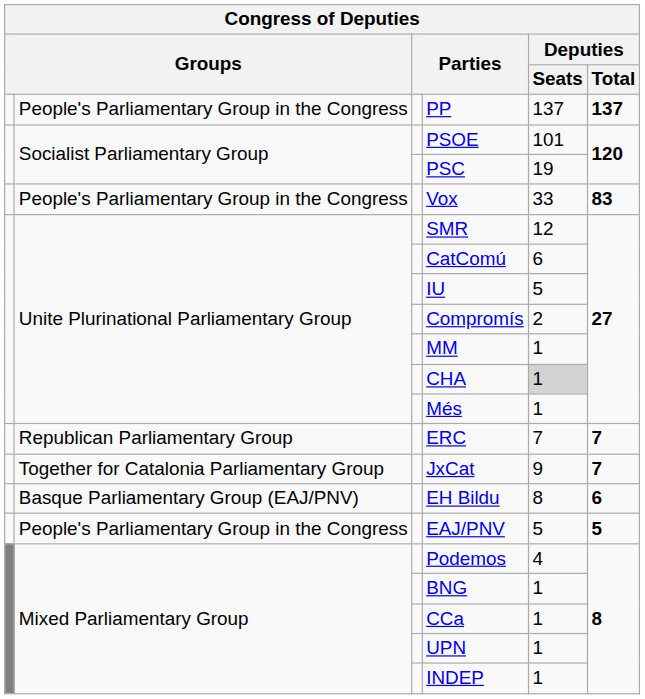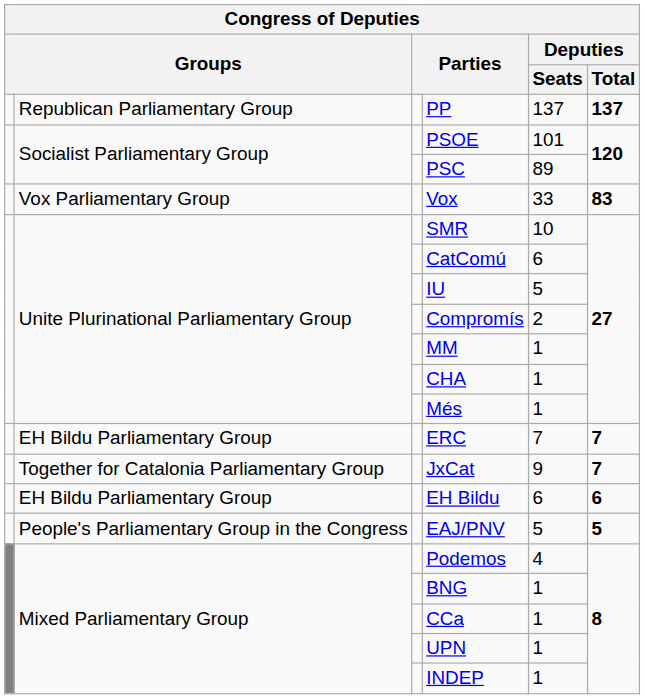(213, 109) People's Parliamentary Group in the Congress -> (156, 109) Republican Parliamentary Group
(543, 169) 19 -> (543, 169) 89
(213, 199) People's Parliamentary Group in the Congress -> (124, 199) Vox Parliamentary Group
(543, 229) 12 -> (543, 229) 10
(538, 378) lightgrey background -> (538, 378) no background
(156, 438) Republican Parliamentary Group -> (145, 438) EH Bildu Parliamentary Group
(189, 498) Basque Parliamentary Group (EAJ/PNV) -> (145, 498) EH Bildu Parliamentary Group
(538, 498) 8 -> (538, 498) 6
